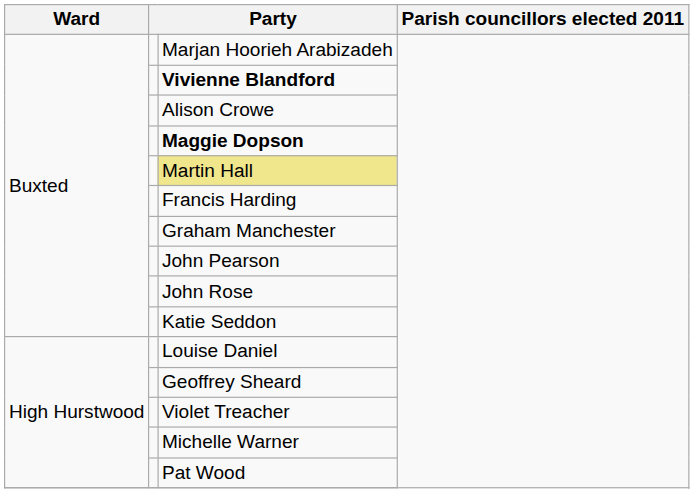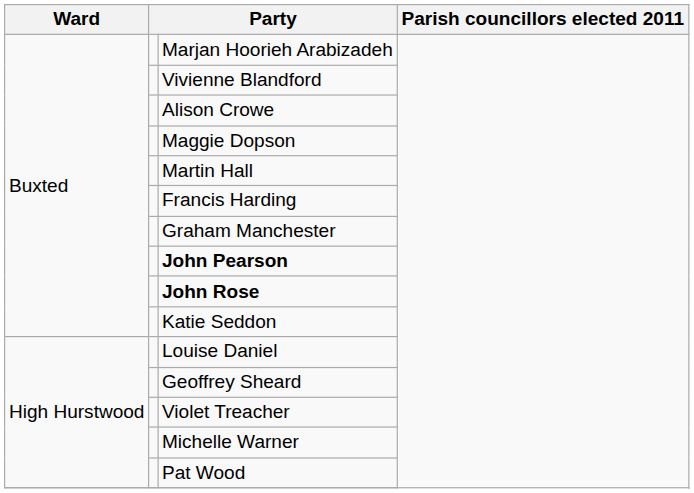(249, 79) bold -> (242, 79) normal
(233, 140) bold -> (229, 140) normal
(207, 170) khaki background -> (207, 170) no background
(221, 261) normal -> (225, 261) bold
(208, 291) normal -> (211, 291) bold
